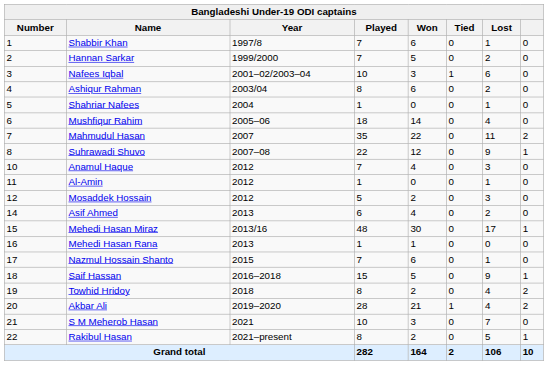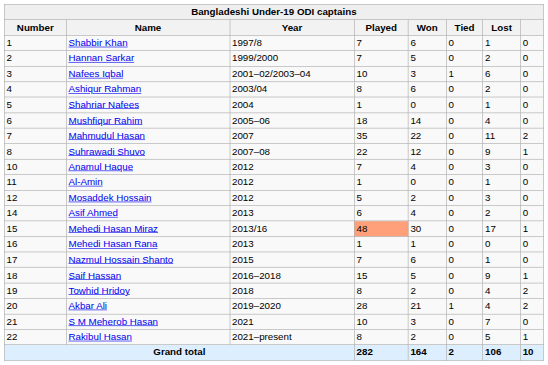(362, 228) no background -> (362, 228) lightsalmon background
